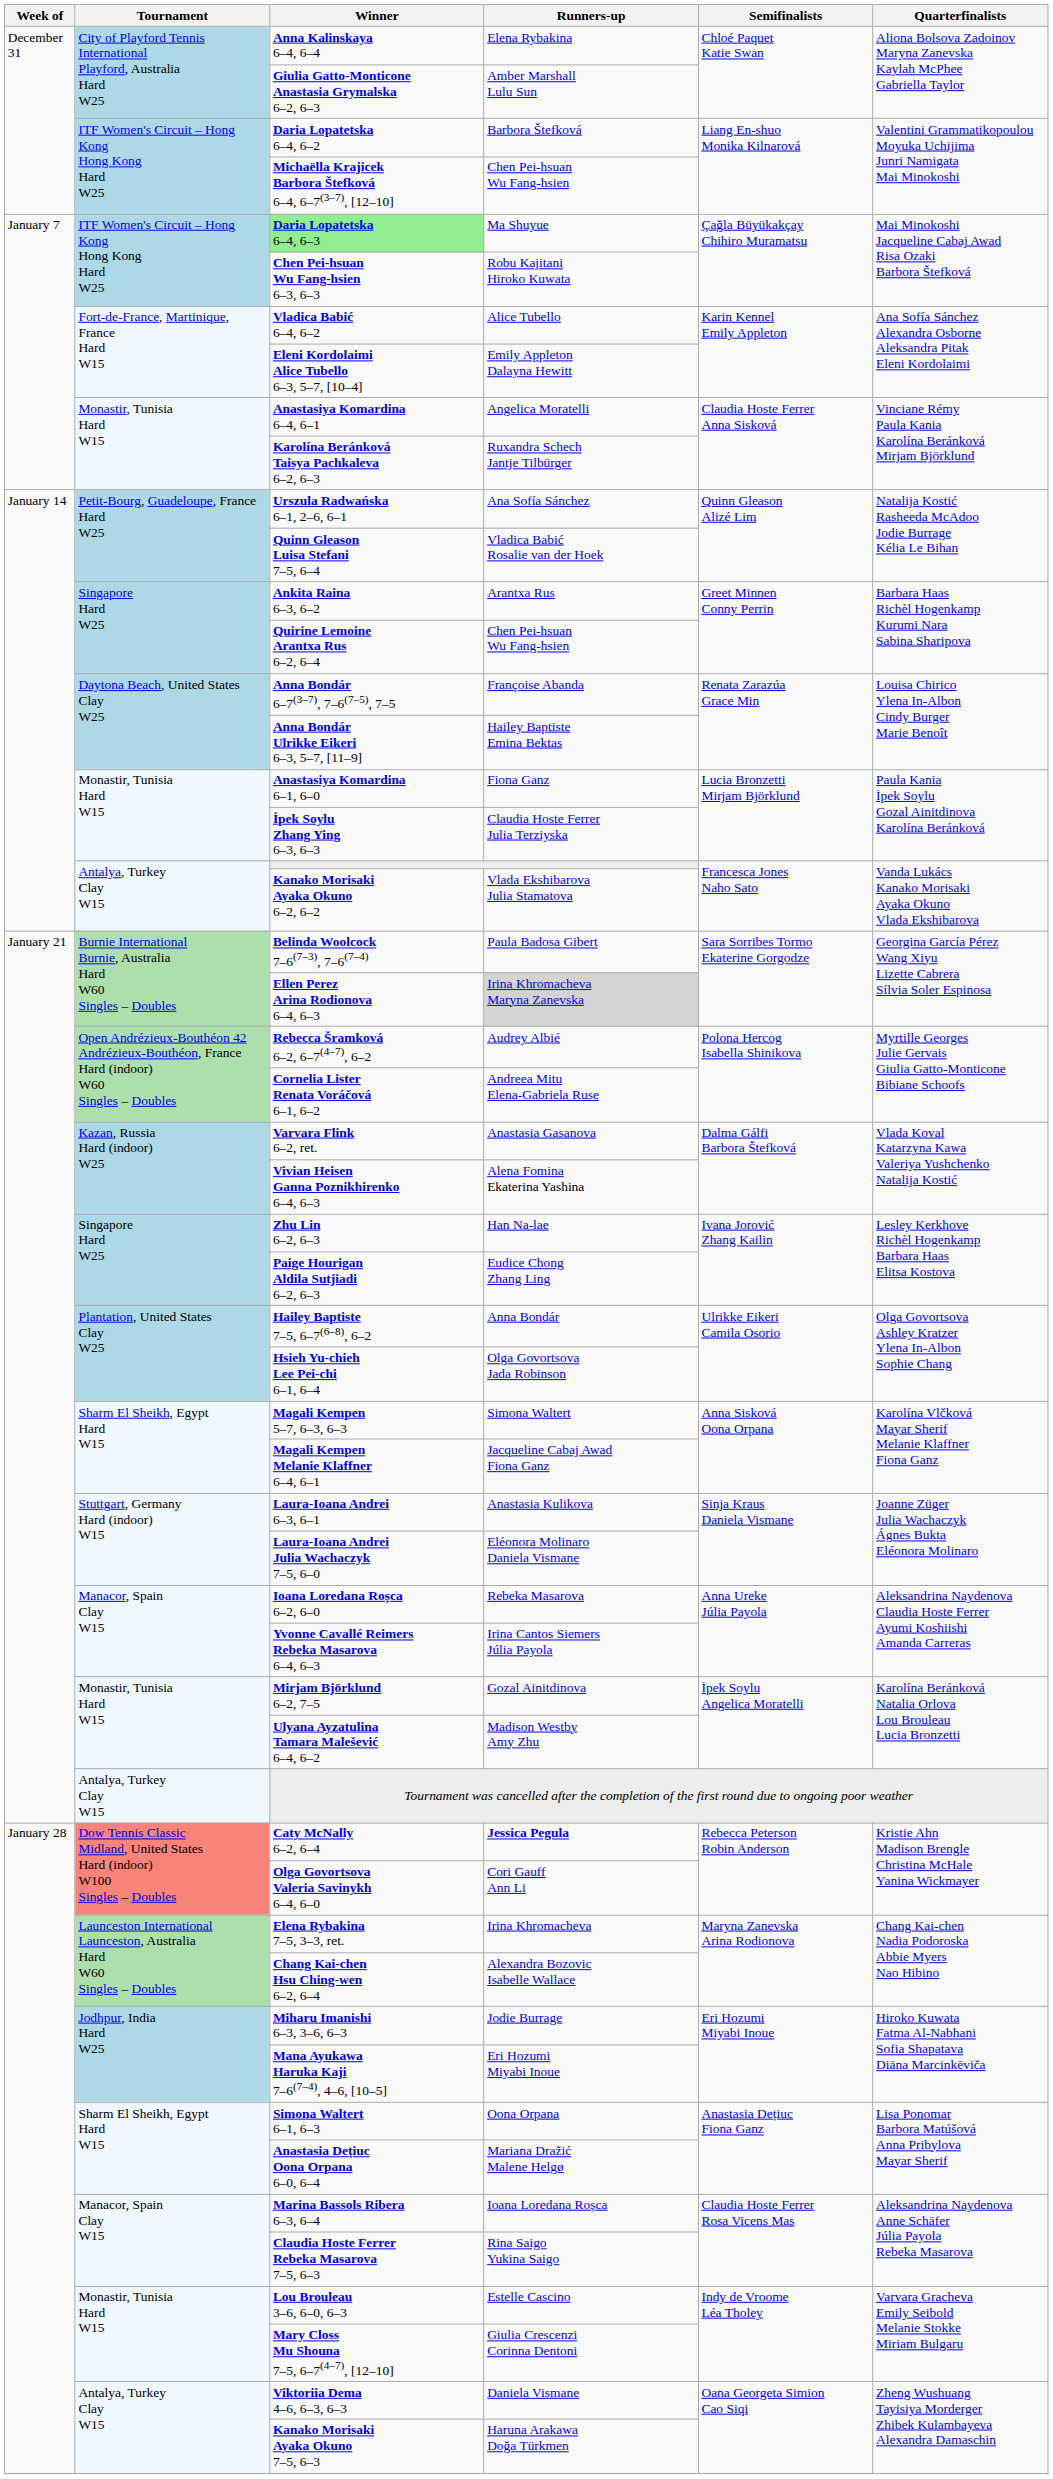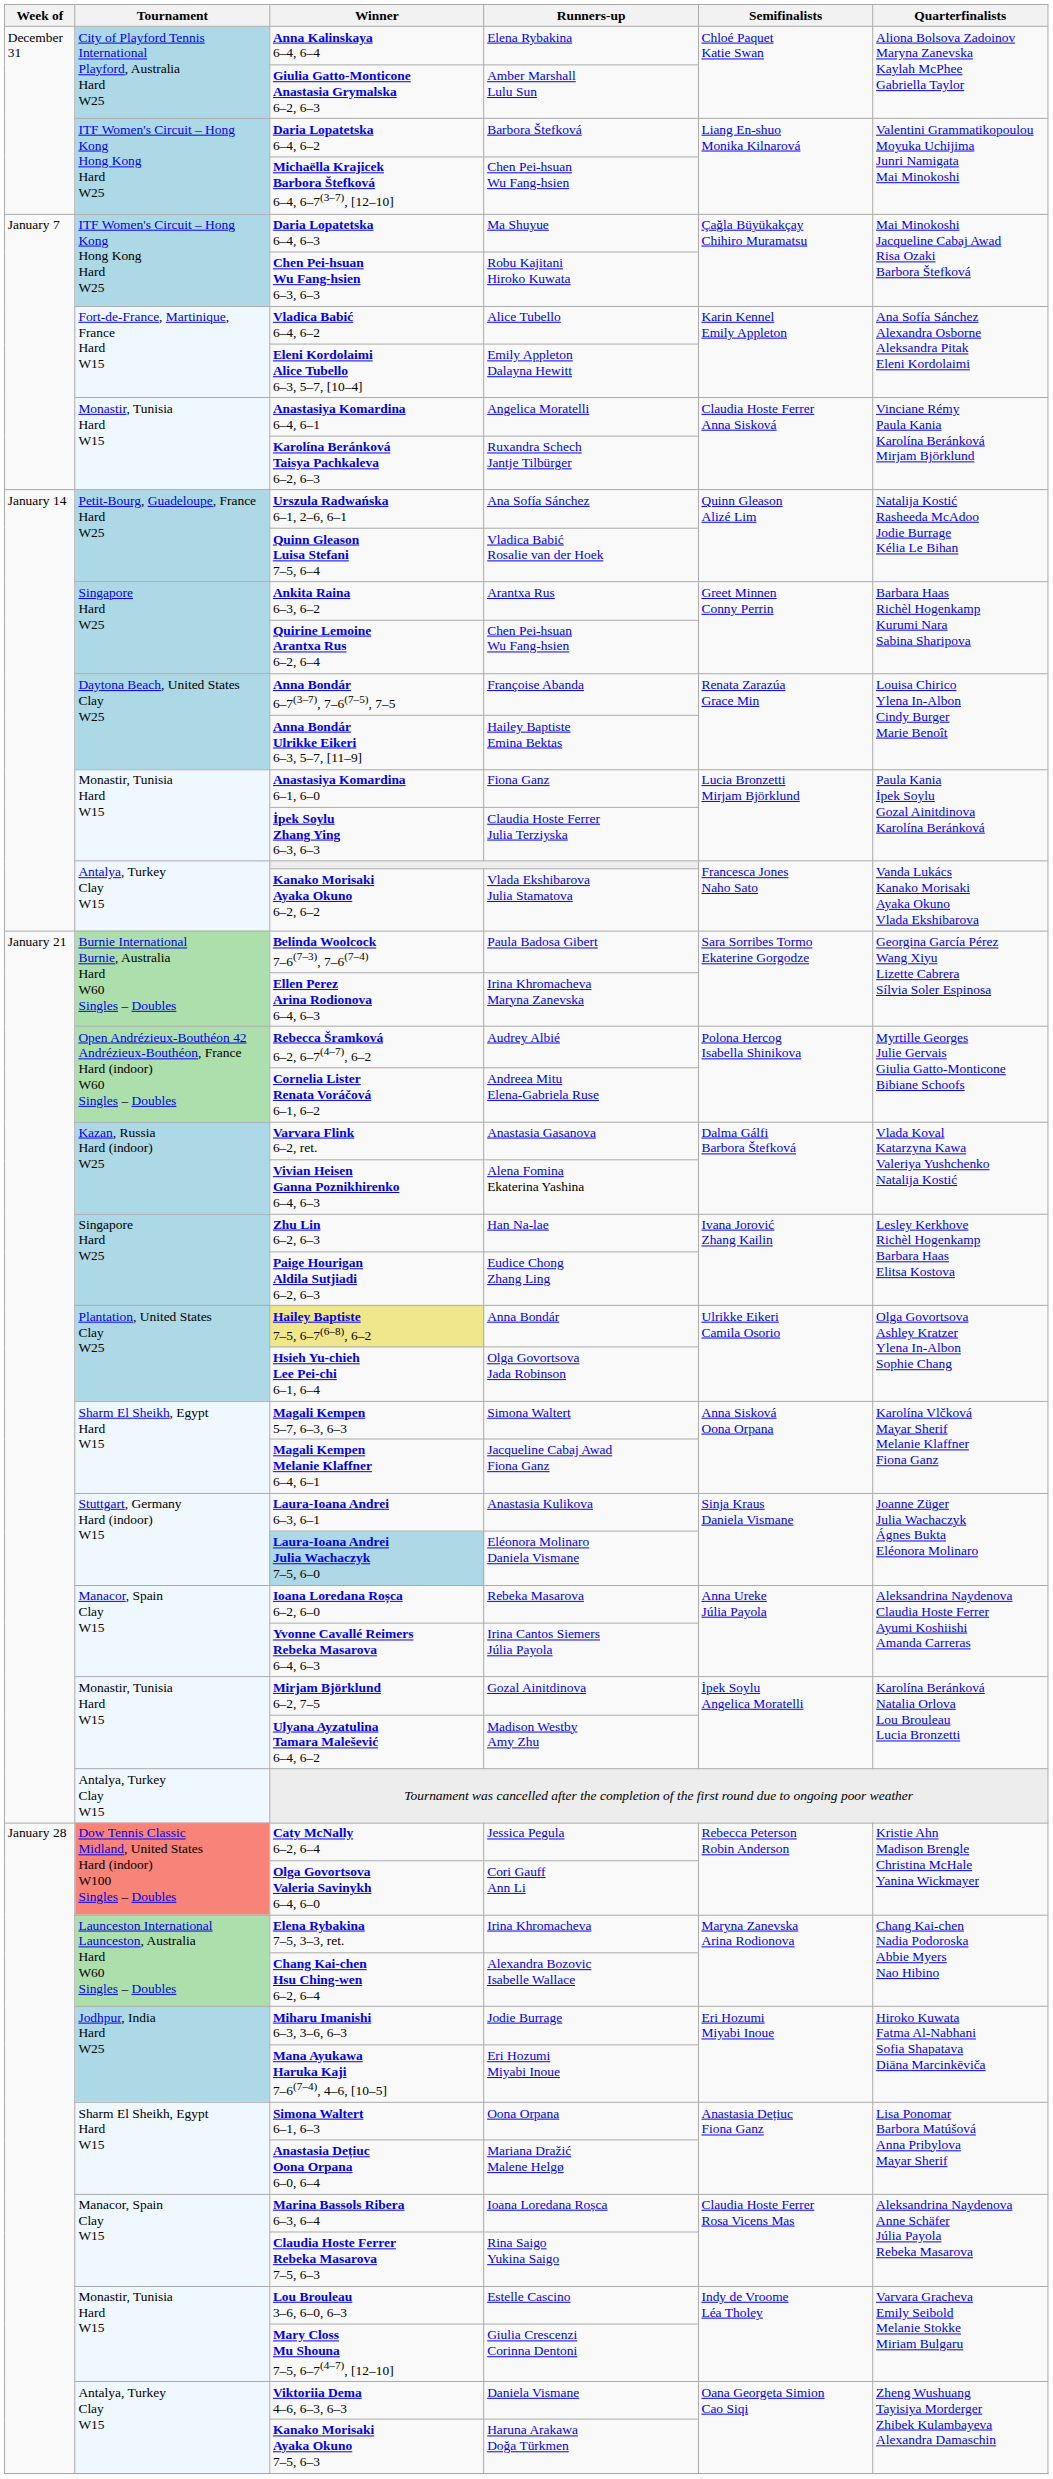(323, 232) lightgreen background -> (323, 232) no background
(539, 991) lightgrey background -> (539, 991) no background
(322, 1326) no background -> (322, 1326) khaki background
(331, 1557) no background -> (331, 1557) lightblue background
(528, 1833) bold -> (526, 1833) normal
